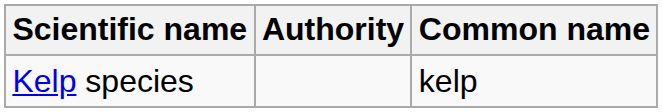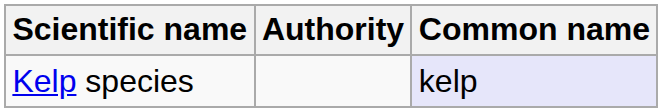(448, 80) no background -> (448, 80) lavender background
